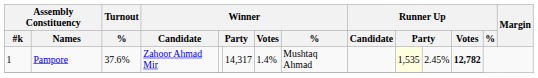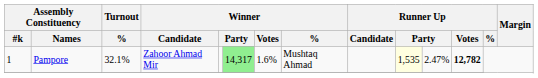(117, 59) 37.6% -> (117, 59) 32.1%
(239, 59) no background -> (239, 59) lightgreen background
(267, 59) 1.4% -> (267, 59) 1.6%
(437, 59) 2.45% -> (437, 59) 2.47%
